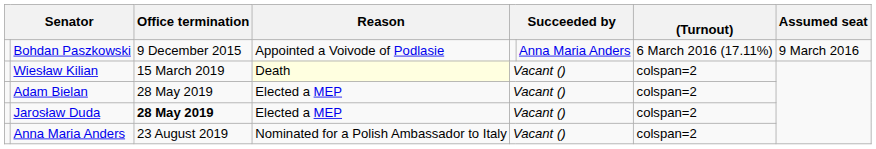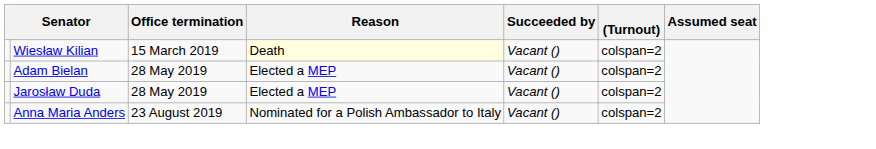- row: (72, 50)
(175, 112) bold -> (169, 92) normal
